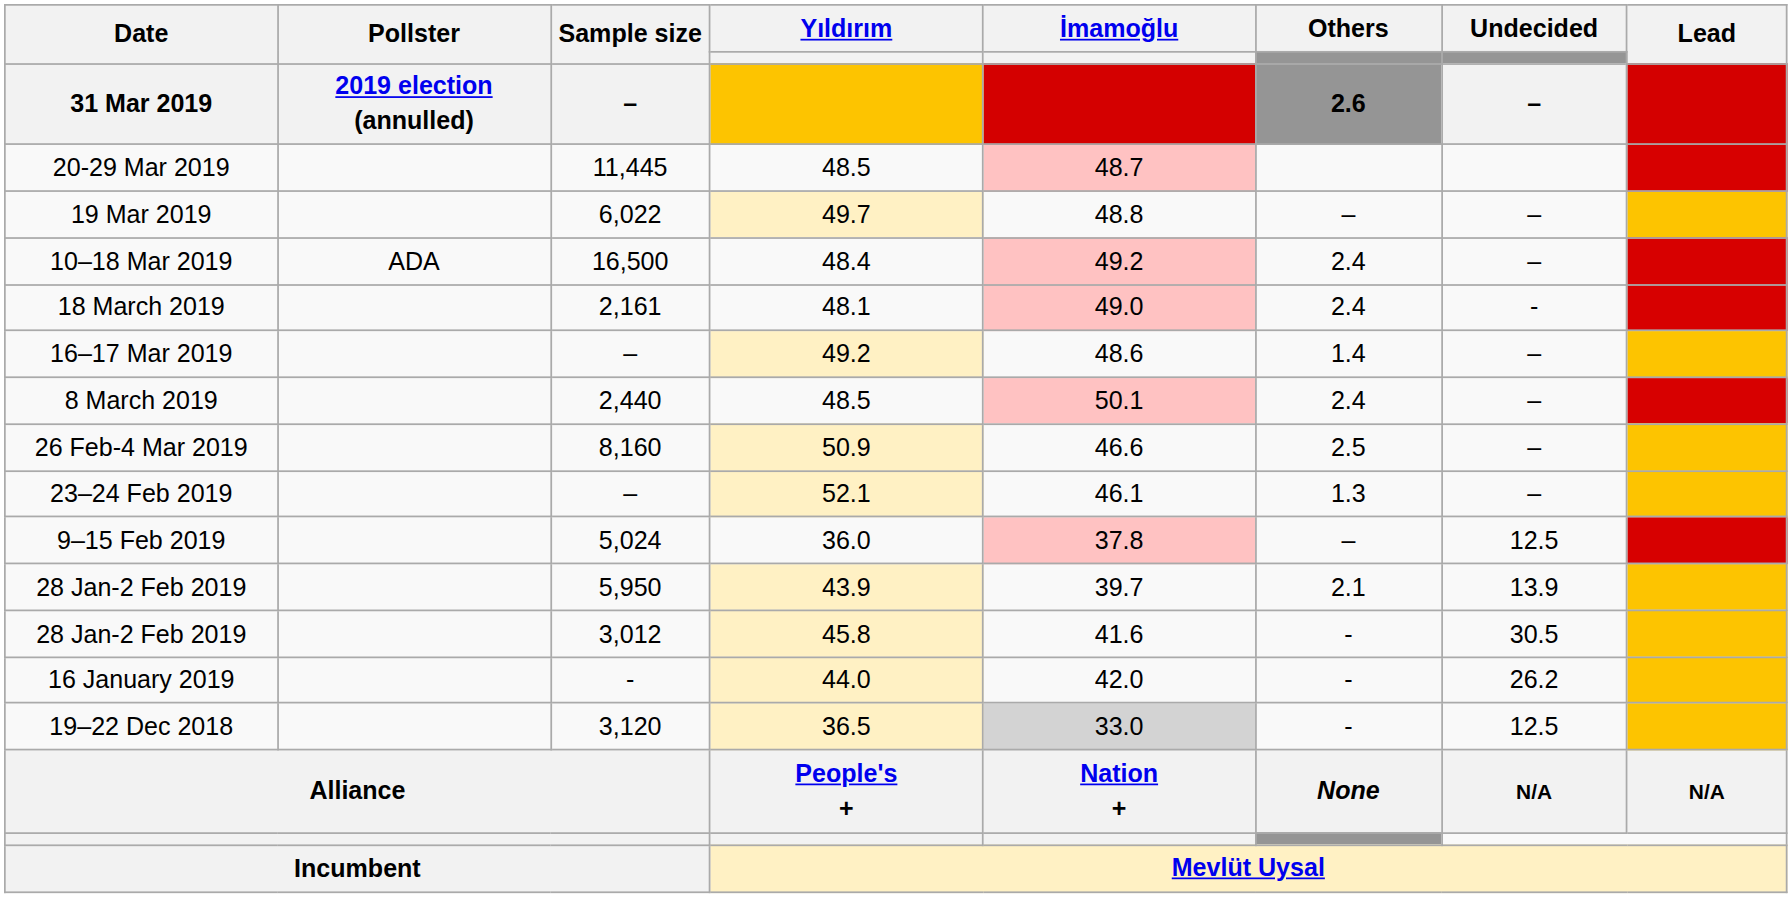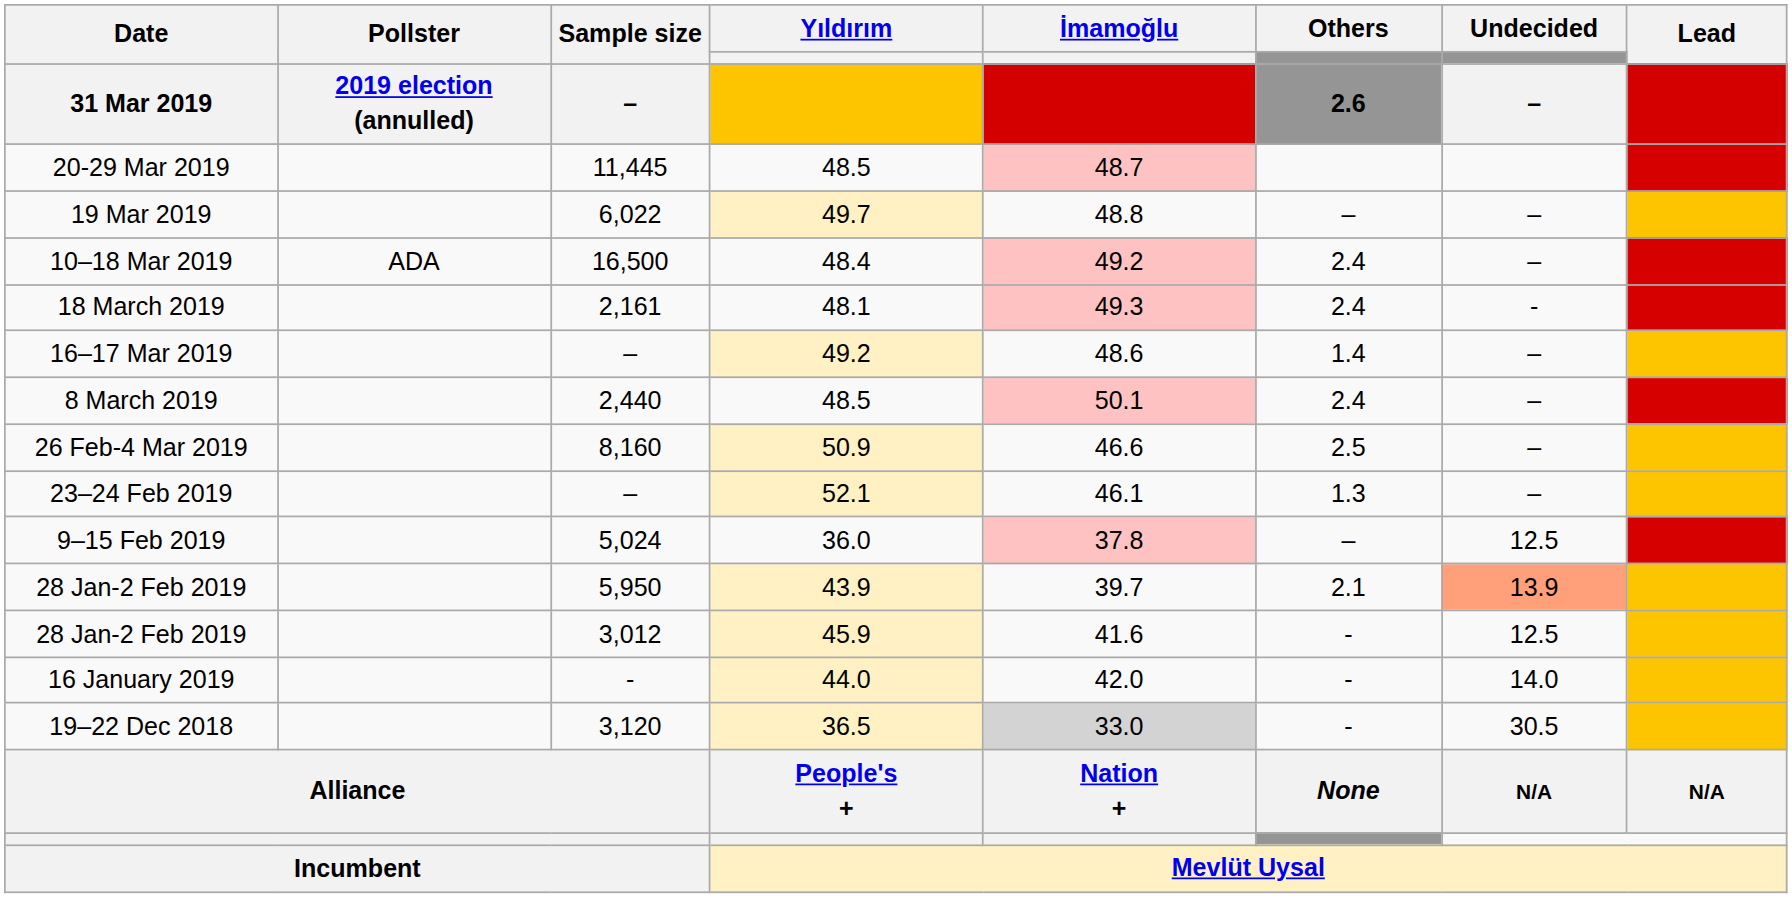(1119, 308) 49.0 -> (1119, 308) 49.3
(1534, 587) no background -> (1534, 587) lightsalmon background
(846, 634) 45.8 -> (846, 634) 45.9
(1534, 634) 30.5 -> (1534, 634) 12.5
(1534, 680) 26.2 -> (1534, 680) 14.0
(1534, 727) 12.5 -> (1534, 727) 30.5
